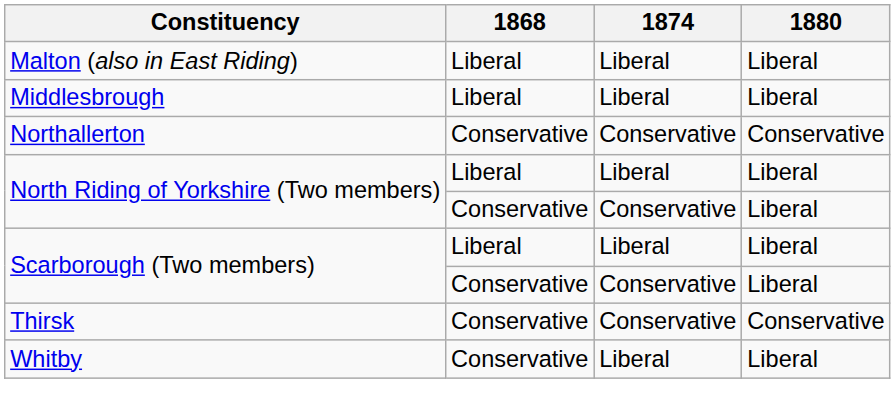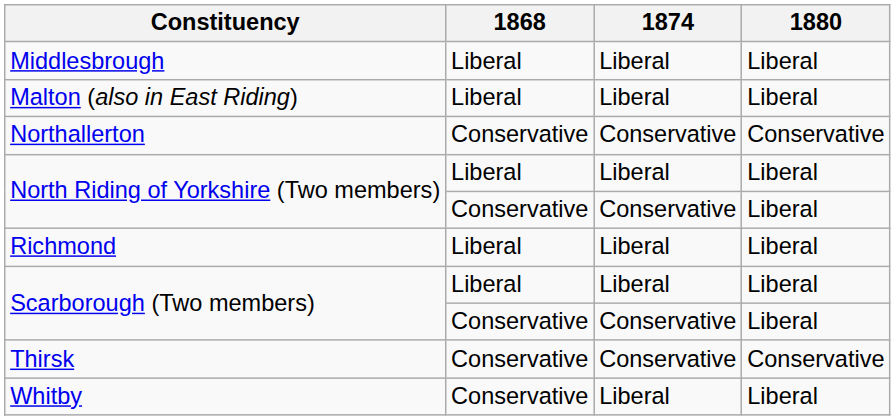rows swapped: (154, 60) <-> (87, 97)
+ row: (63, 246)
